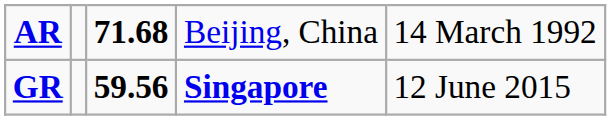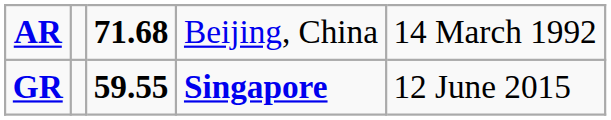(131, 87) 59.56 -> (131, 87) 59.55
